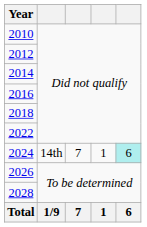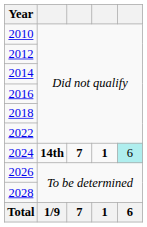(51, 152) normal -> (52, 152) bold
(78, 152) normal -> (79, 152) bold
(103, 152) normal -> (105, 152) bold
